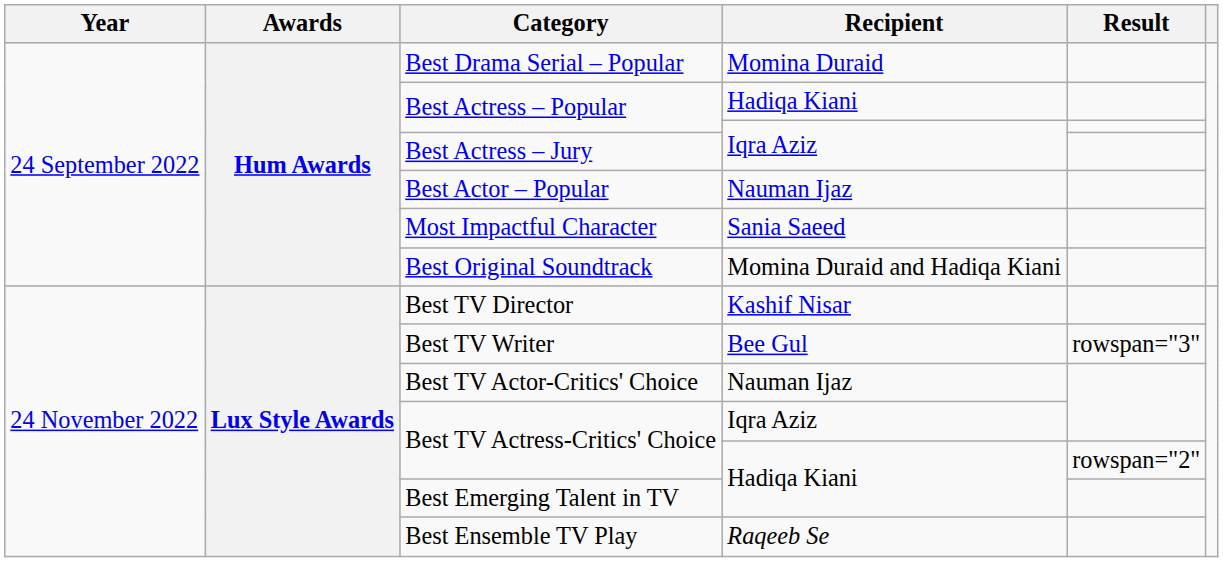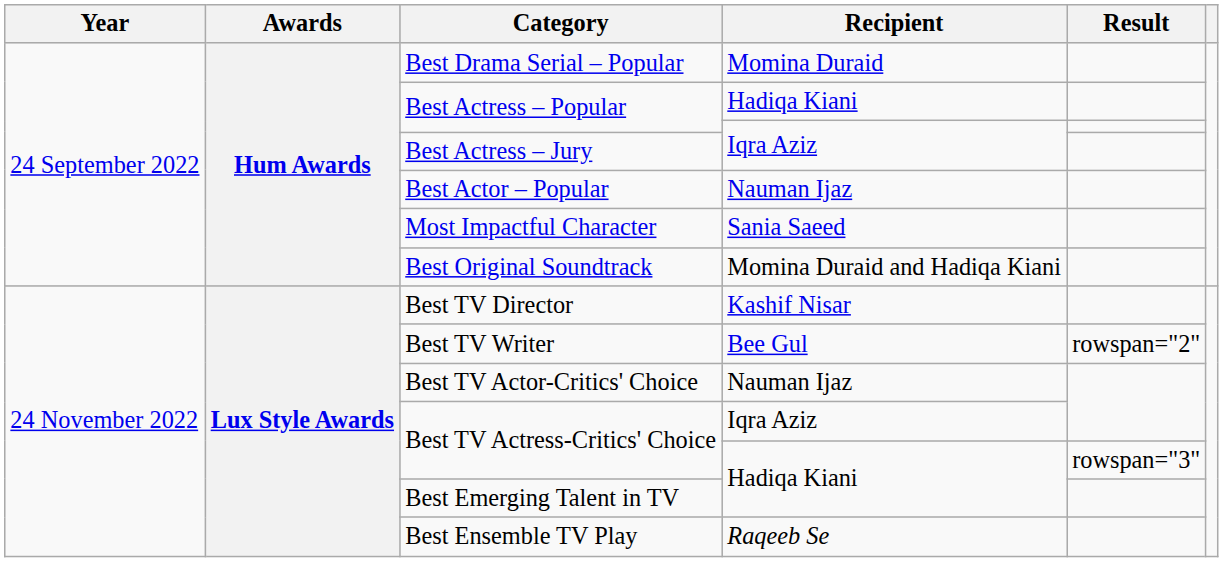(1136, 343) rowspan="3" -> (1136, 343) rowspan="2"
(1136, 459) rowspan="2" -> (1136, 459) rowspan="3"
